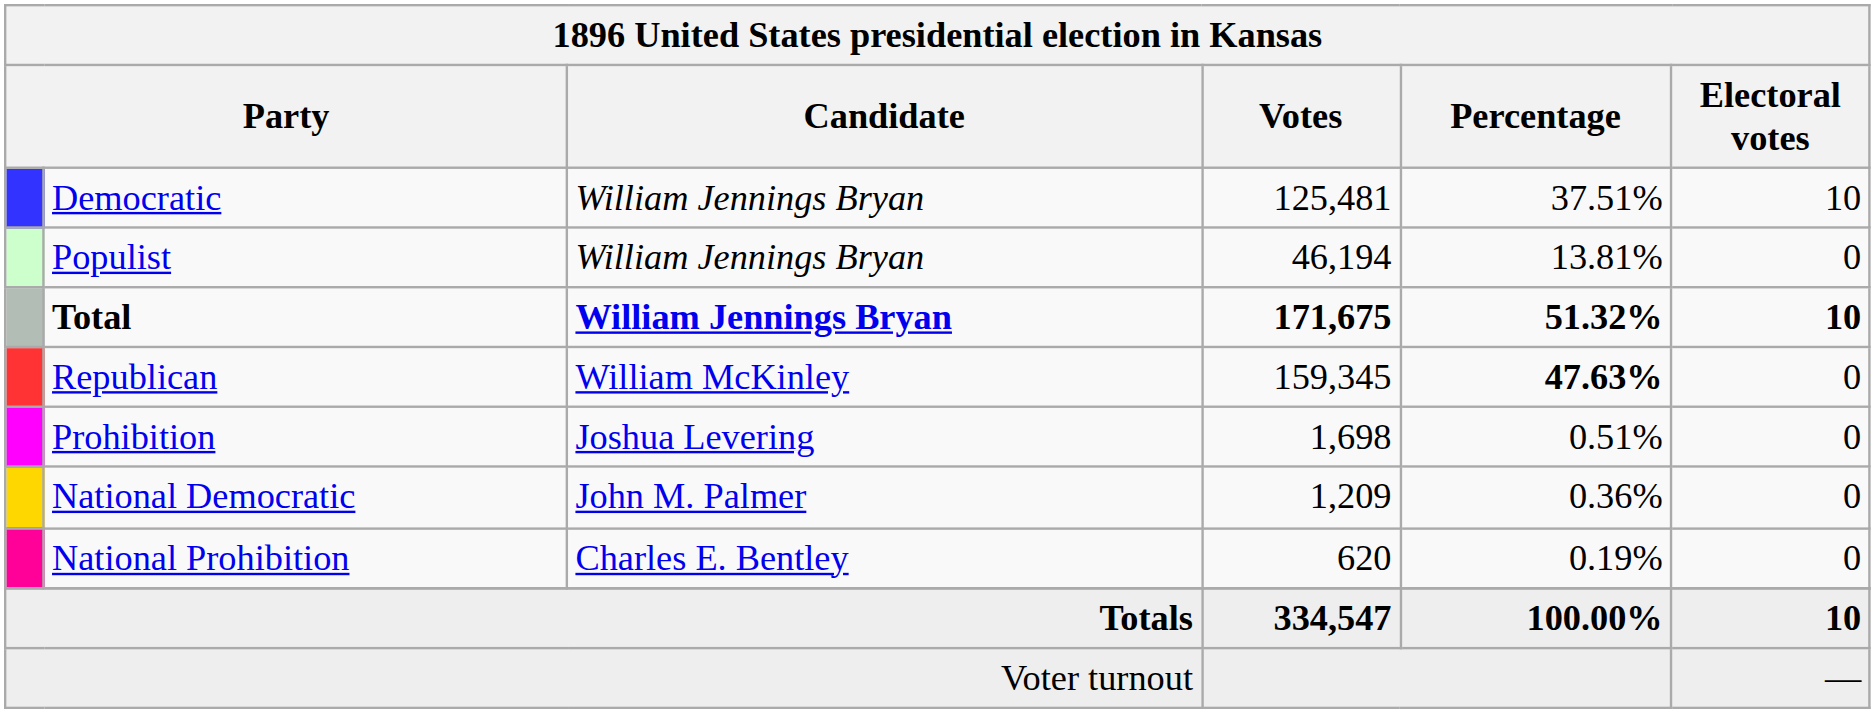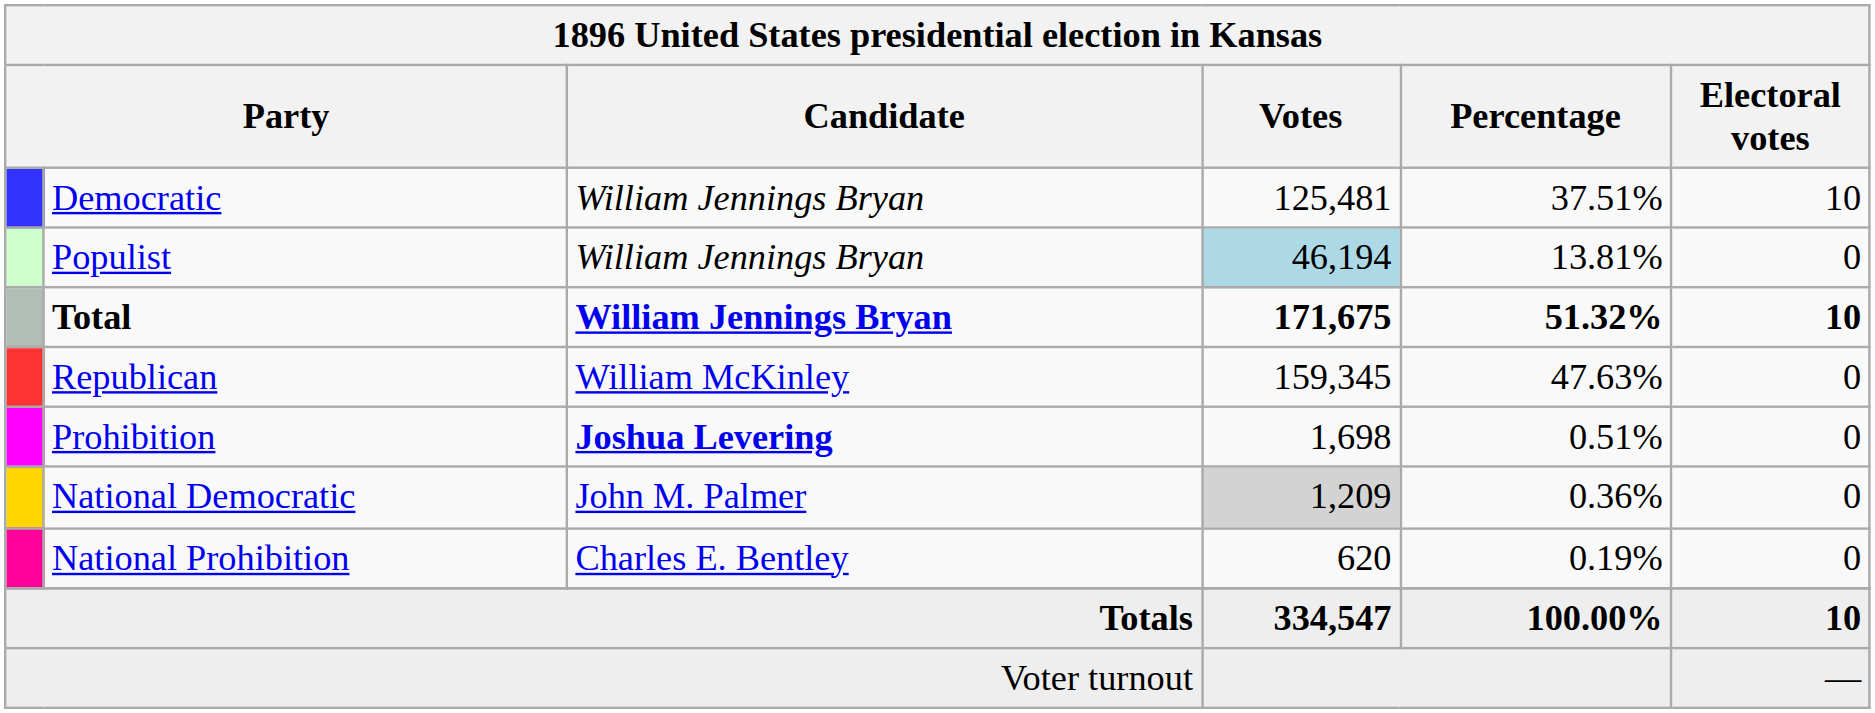(1342, 257) no background -> (1342, 257) lightblue background
(1604, 377) bold -> (1607, 377) normal
(695, 437) normal -> (704, 437) bold
(1351, 496) no background -> (1351, 496) lightgrey background
